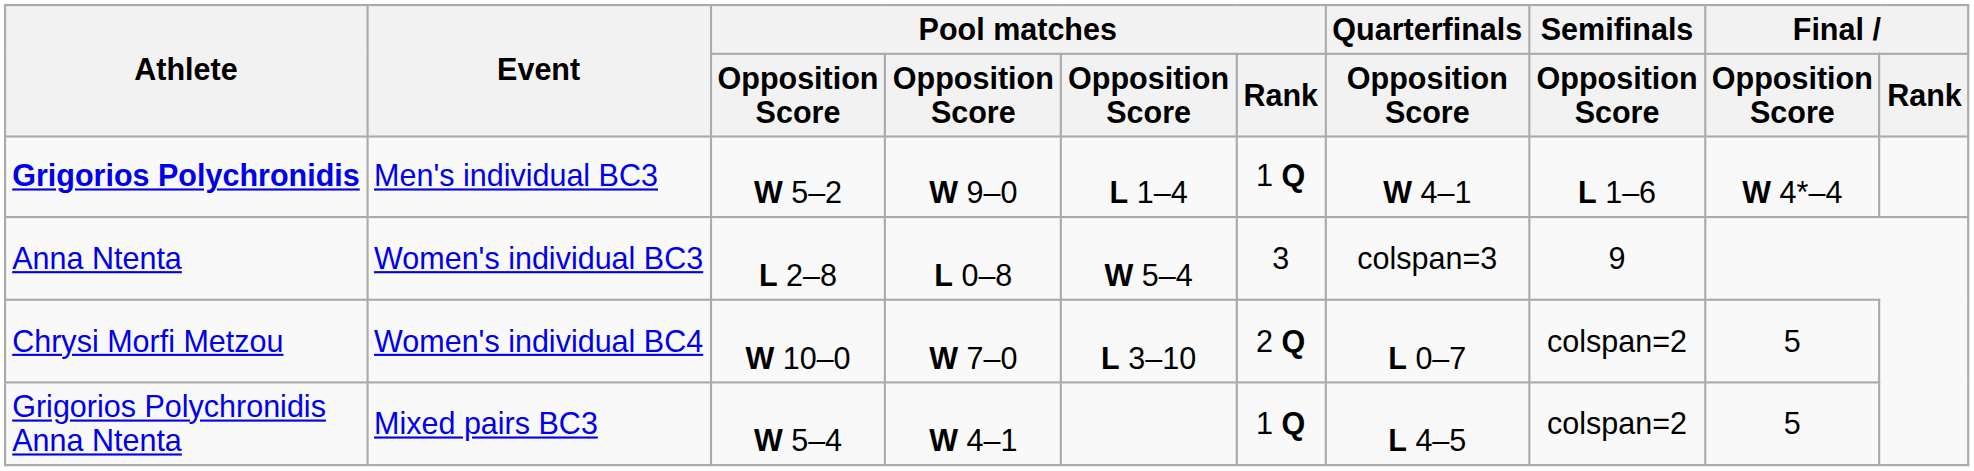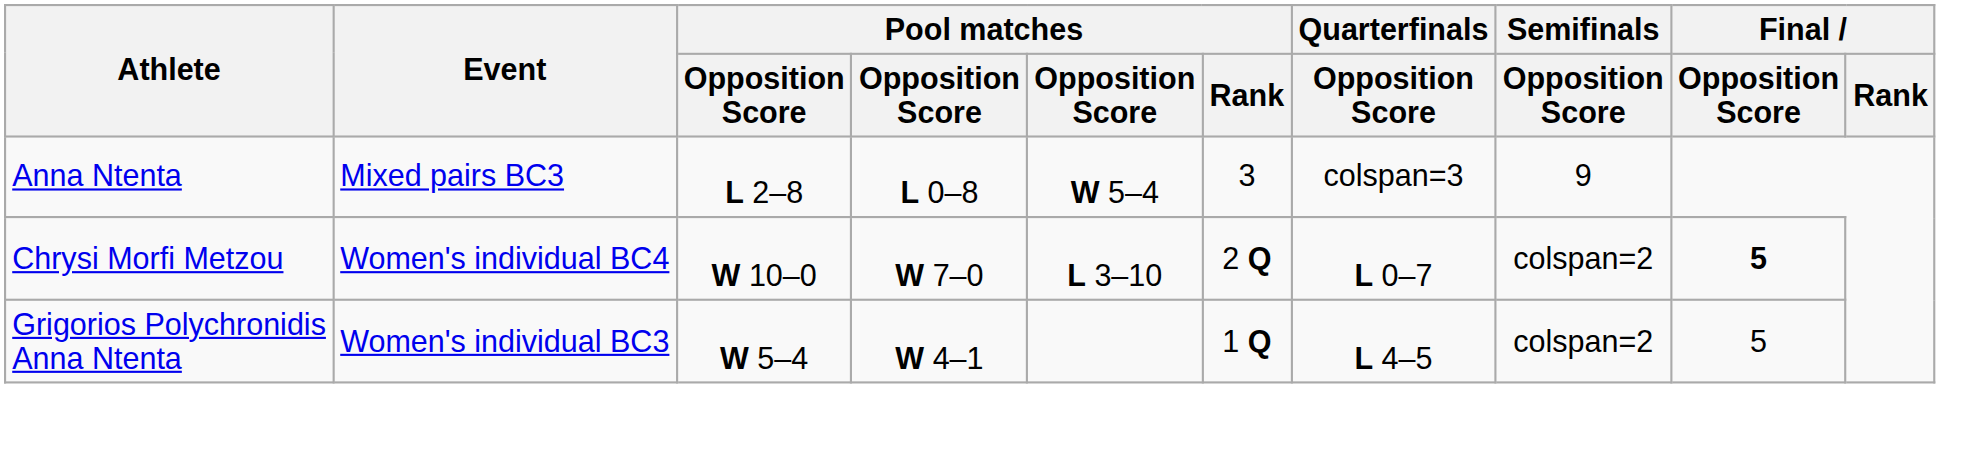- row: (186, 177)
(539, 259) Women's individual BC3 -> (452, 177) Mixed pairs BC3
(1792, 341) normal -> (1759, 259) bold
(486, 423) Mixed pairs BC3 -> (505, 341) Women's individual BC3
